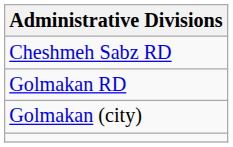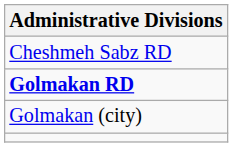(68, 84) normal -> (72, 84) bold
